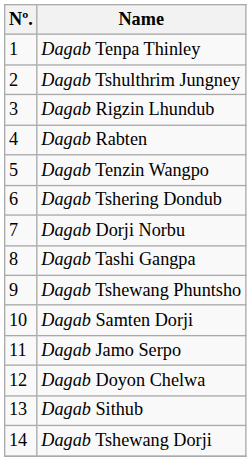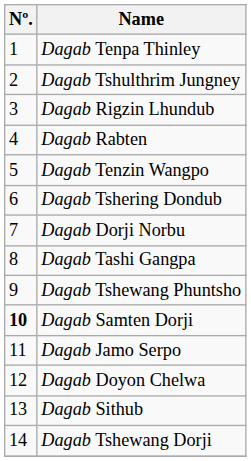(18, 319) normal -> (18, 319) bold
